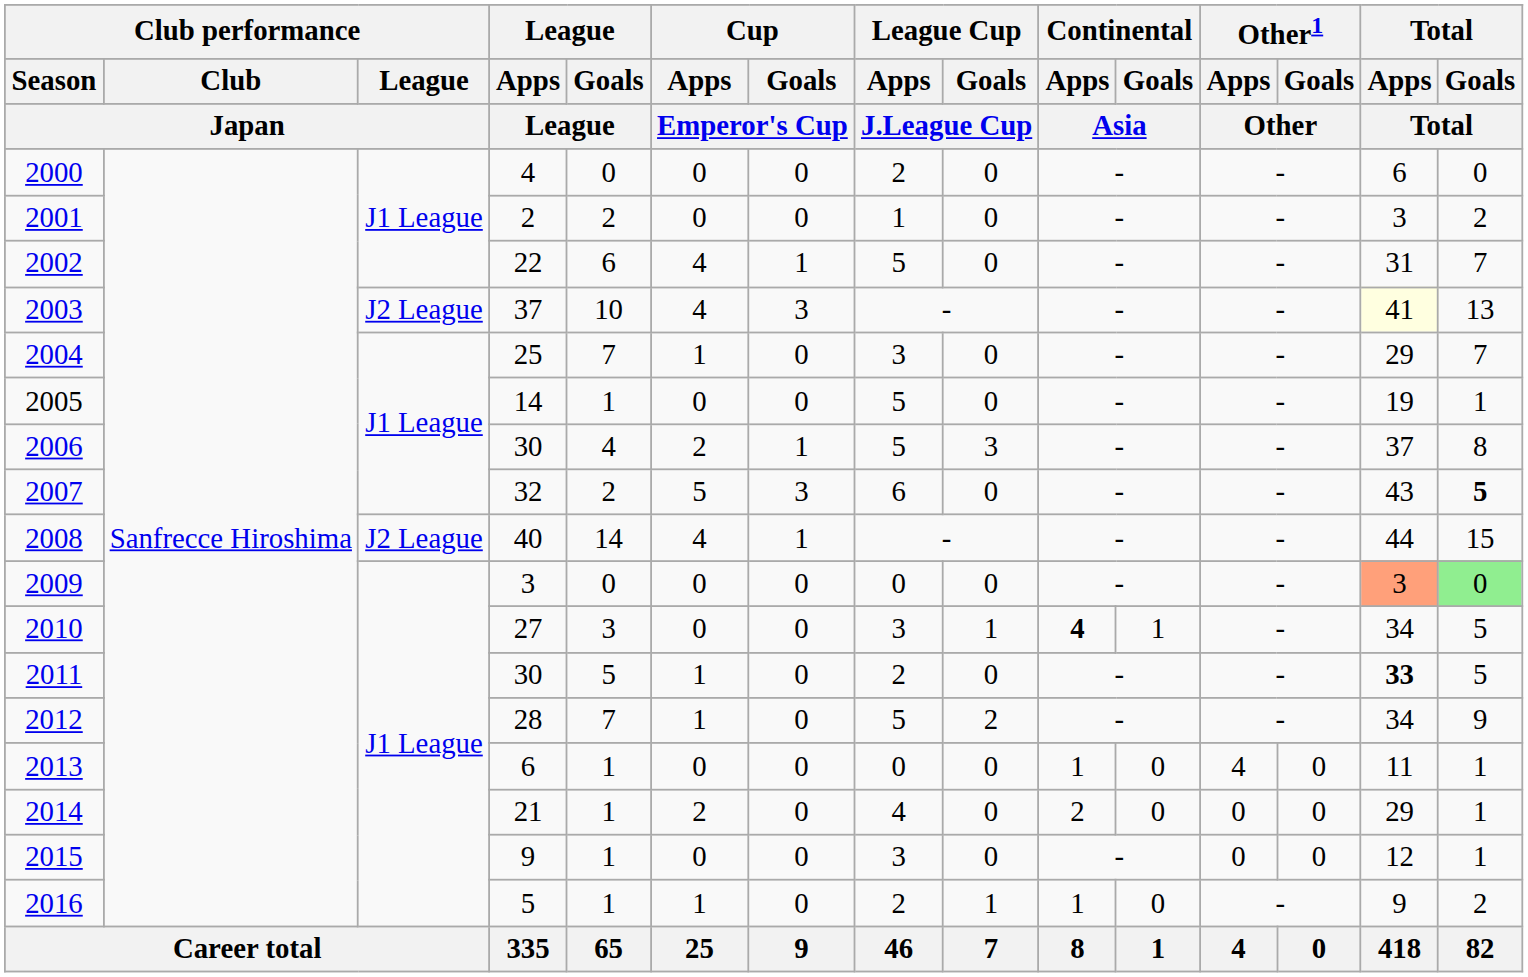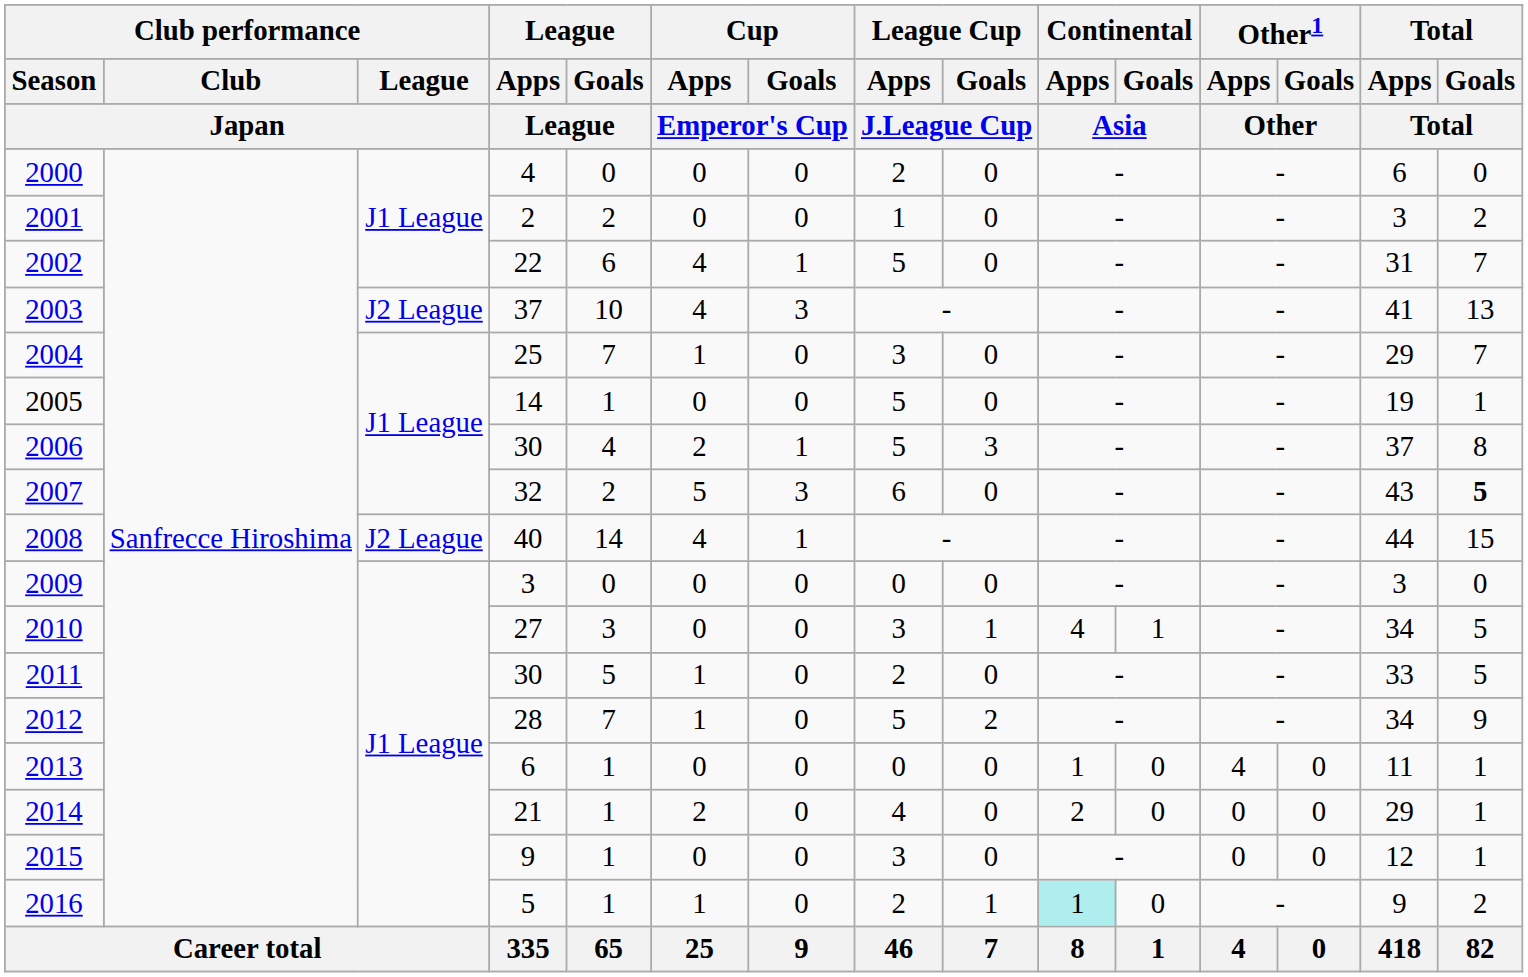(1400, 309) lightyellow background -> (1400, 309) no background
(1400, 583) lightsalmon background -> (1400, 583) no background
(1480, 583) lightgreen background -> (1480, 583) no background
(1078, 628) bold -> (1078, 628) normal
(1400, 674) bold -> (1400, 674) normal
(1078, 902) no background -> (1078, 902) paleturquoise background
